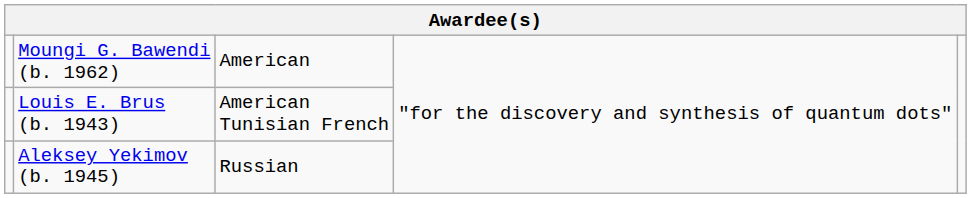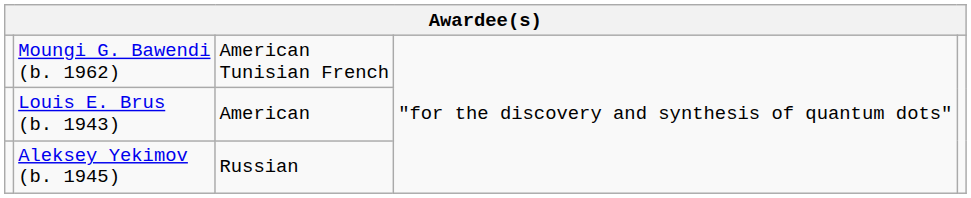(265, 62) American -> (304, 62) American Tunisian French
(304, 114) American Tunisian French -> (265, 114) American
